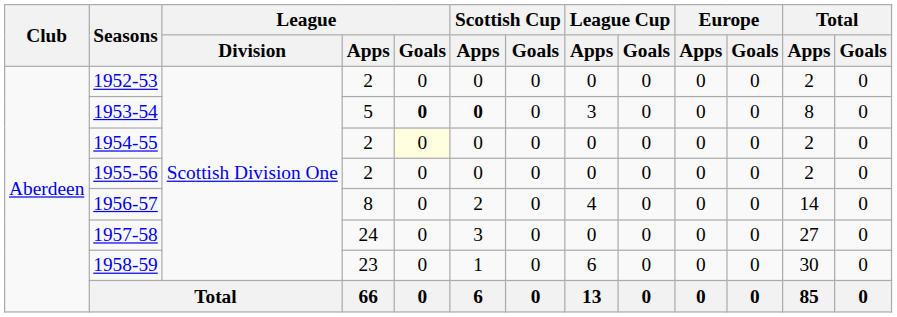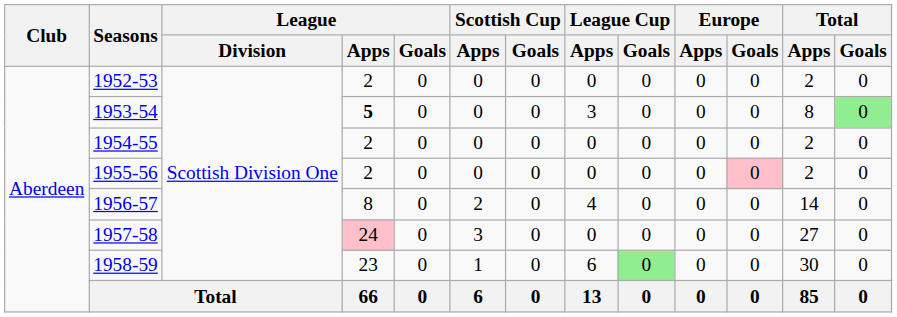(368, 111) normal -> (368, 111) bold
(422, 111) bold -> (422, 111) normal
(478, 111) bold -> (478, 111) normal
(863, 111) no background -> (863, 111) lightgreen background
(422, 142) lightyellow background -> (422, 142) no background
(755, 173) no background -> (755, 173) pink background
(368, 234) no background -> (368, 234) pink background
(646, 265) no background -> (646, 265) lightgreen background
